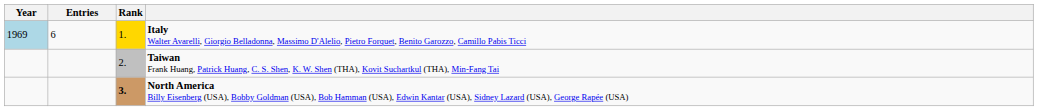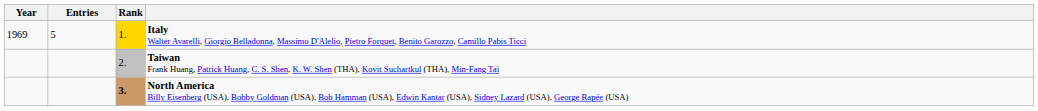(17, 35) lightblue background -> (17, 35) no background
(53, 35) 6 -> (53, 35) 5
